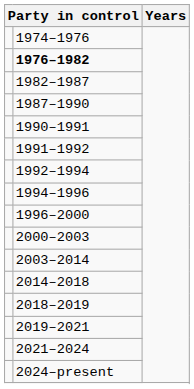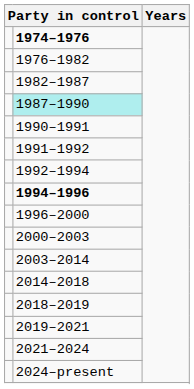(53, 38) normal -> (53, 38) bold
(53, 60) bold -> (53, 60) normal
(53, 105) no background -> (53, 105) paleturquoise background
(53, 194) normal -> (53, 194) bold
